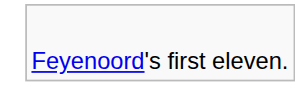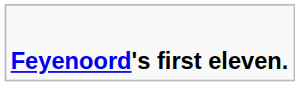(160, 62) normal -> (150, 62) bold
